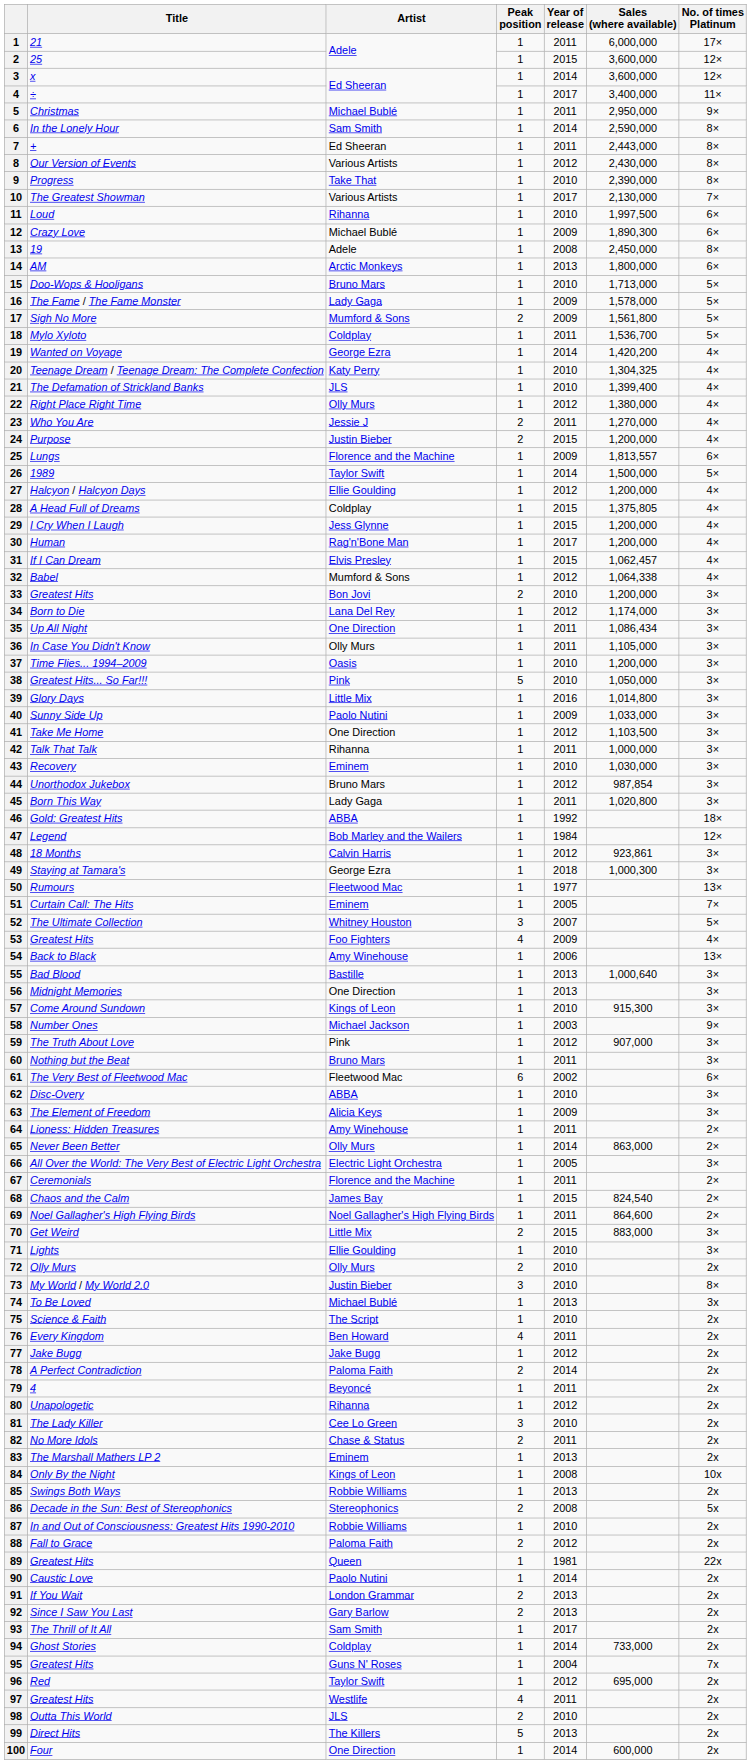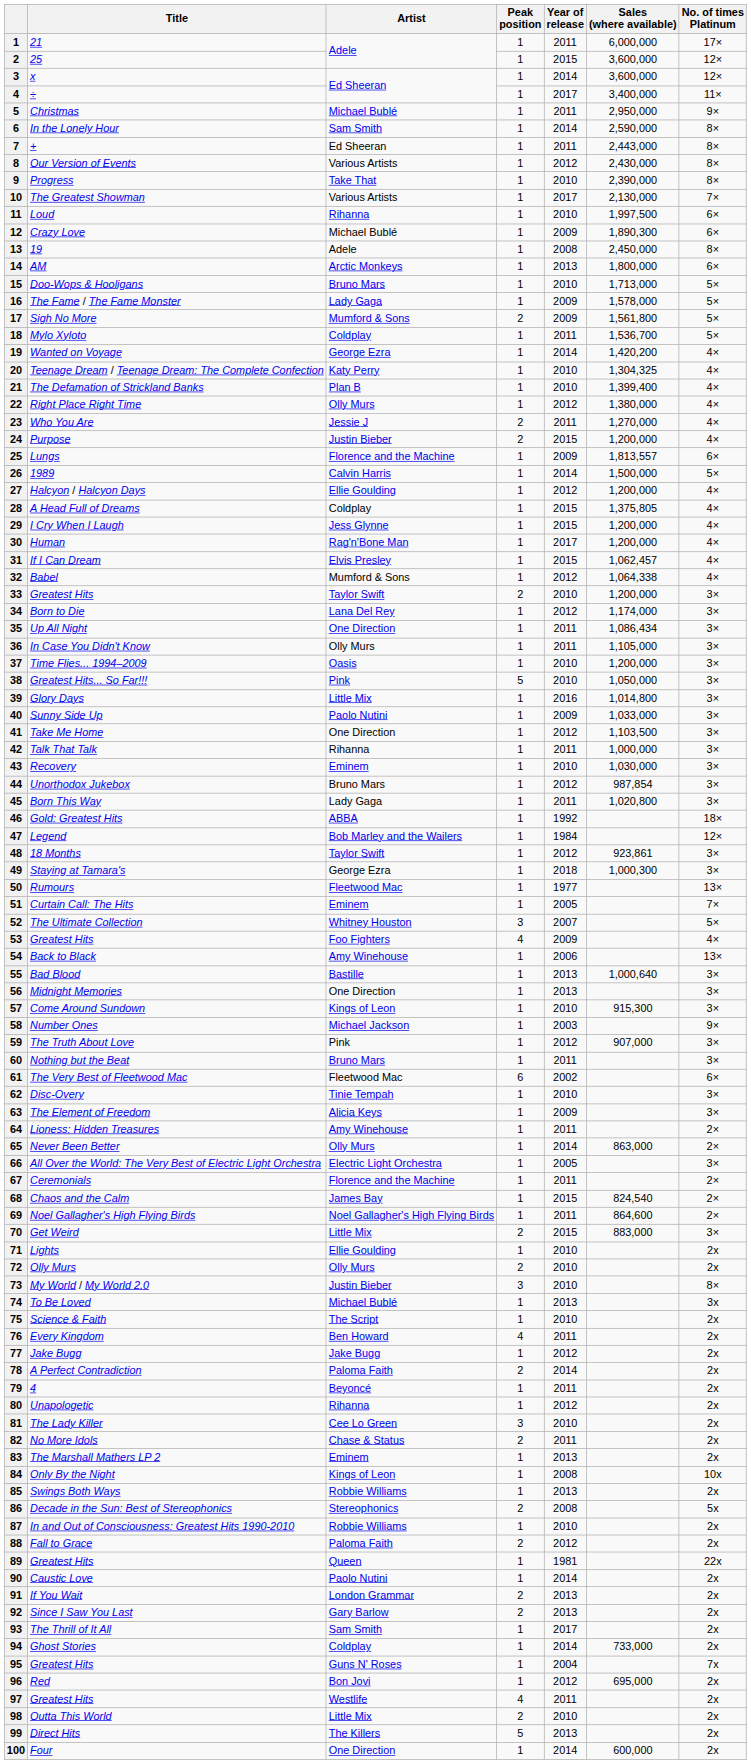(338, 387) JLS -> (345, 387) Plan B
(357, 473) Taylor Swift -> (360, 473) Calvin Harris
(350, 594) Bon Jovi -> (357, 594) Taylor Swift
(360, 853) Calvin Harris -> (357, 853) Taylor Swift
(343, 1095) ABBA -> (361, 1095) Tinie Tempah
(713, 1250) 3× -> (713, 1250) 2x
(357, 1681) Taylor Swift -> (350, 1681) Bon Jovi
(338, 1716) JLS -> (350, 1716) Little Mix
